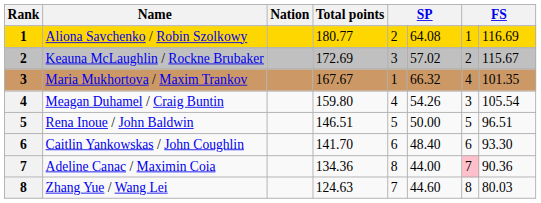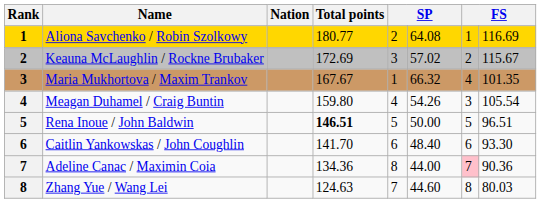(334, 123) normal -> (334, 123) bold
